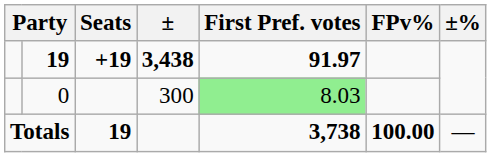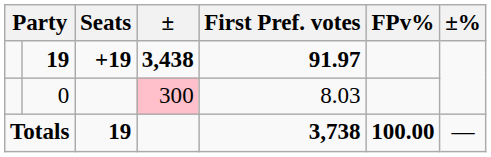(176, 95) no background -> (176, 95) pink background
(340, 95) lightgreen background -> (340, 95) no background
